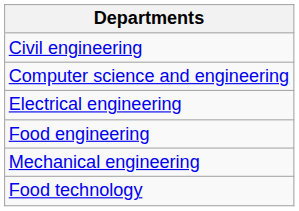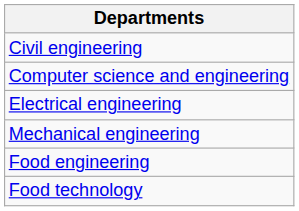(79, 133) Food engineering -> (104, 133) Mechanical engineering
(104, 162) Mechanical engineering -> (79, 162) Food engineering
